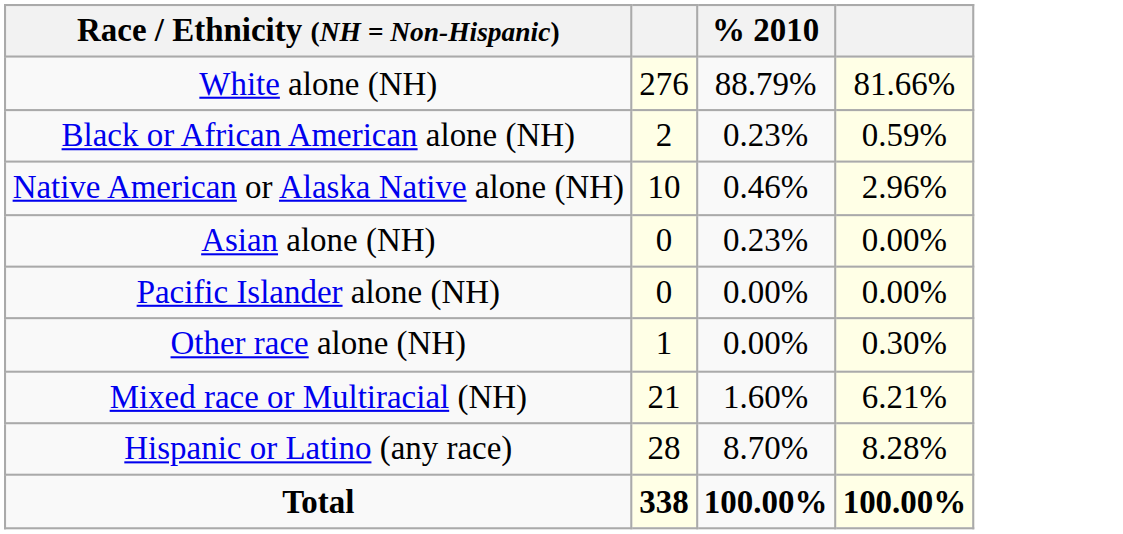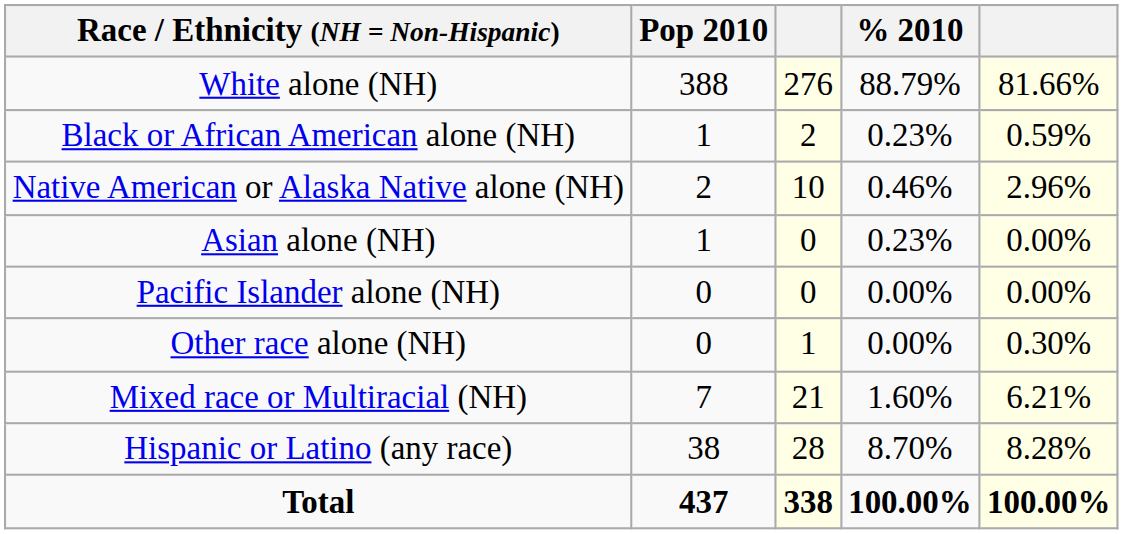+ column: (704, 30)
